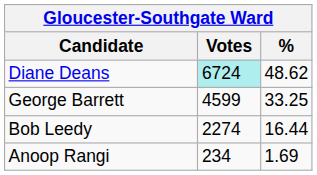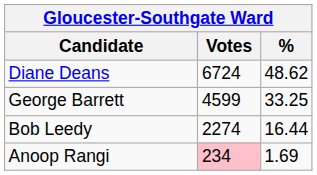(221, 73) paleturquoise background -> (221, 73) no background
(216, 156) no background -> (216, 156) pink background
